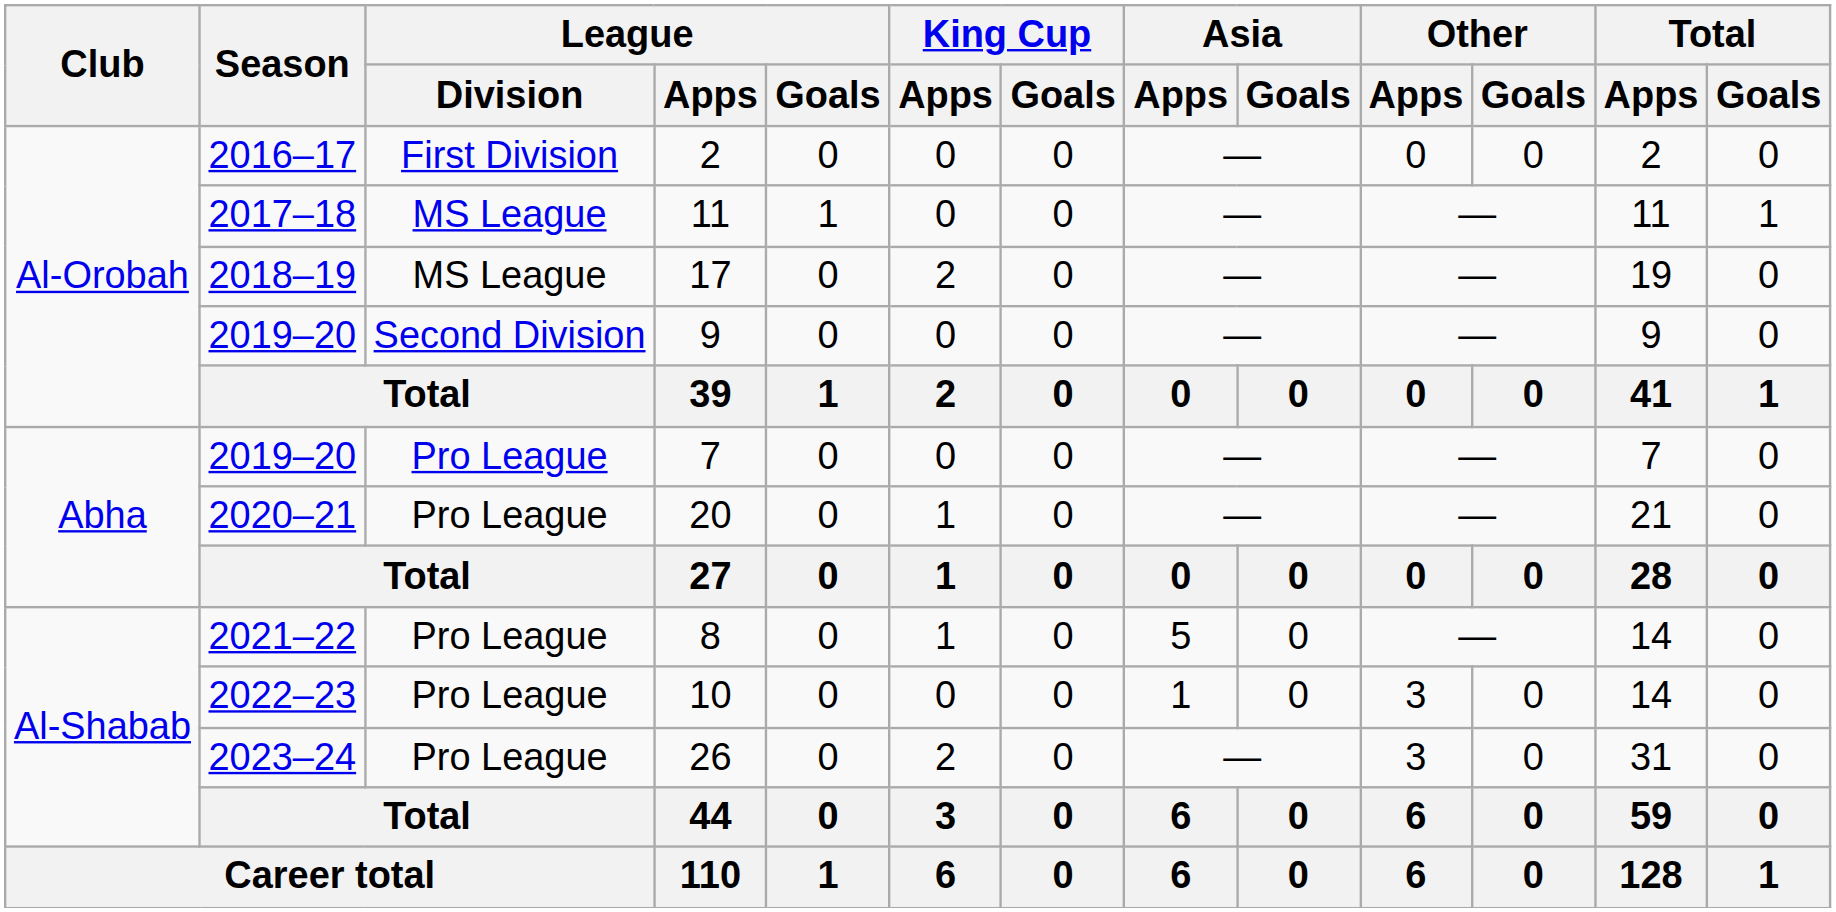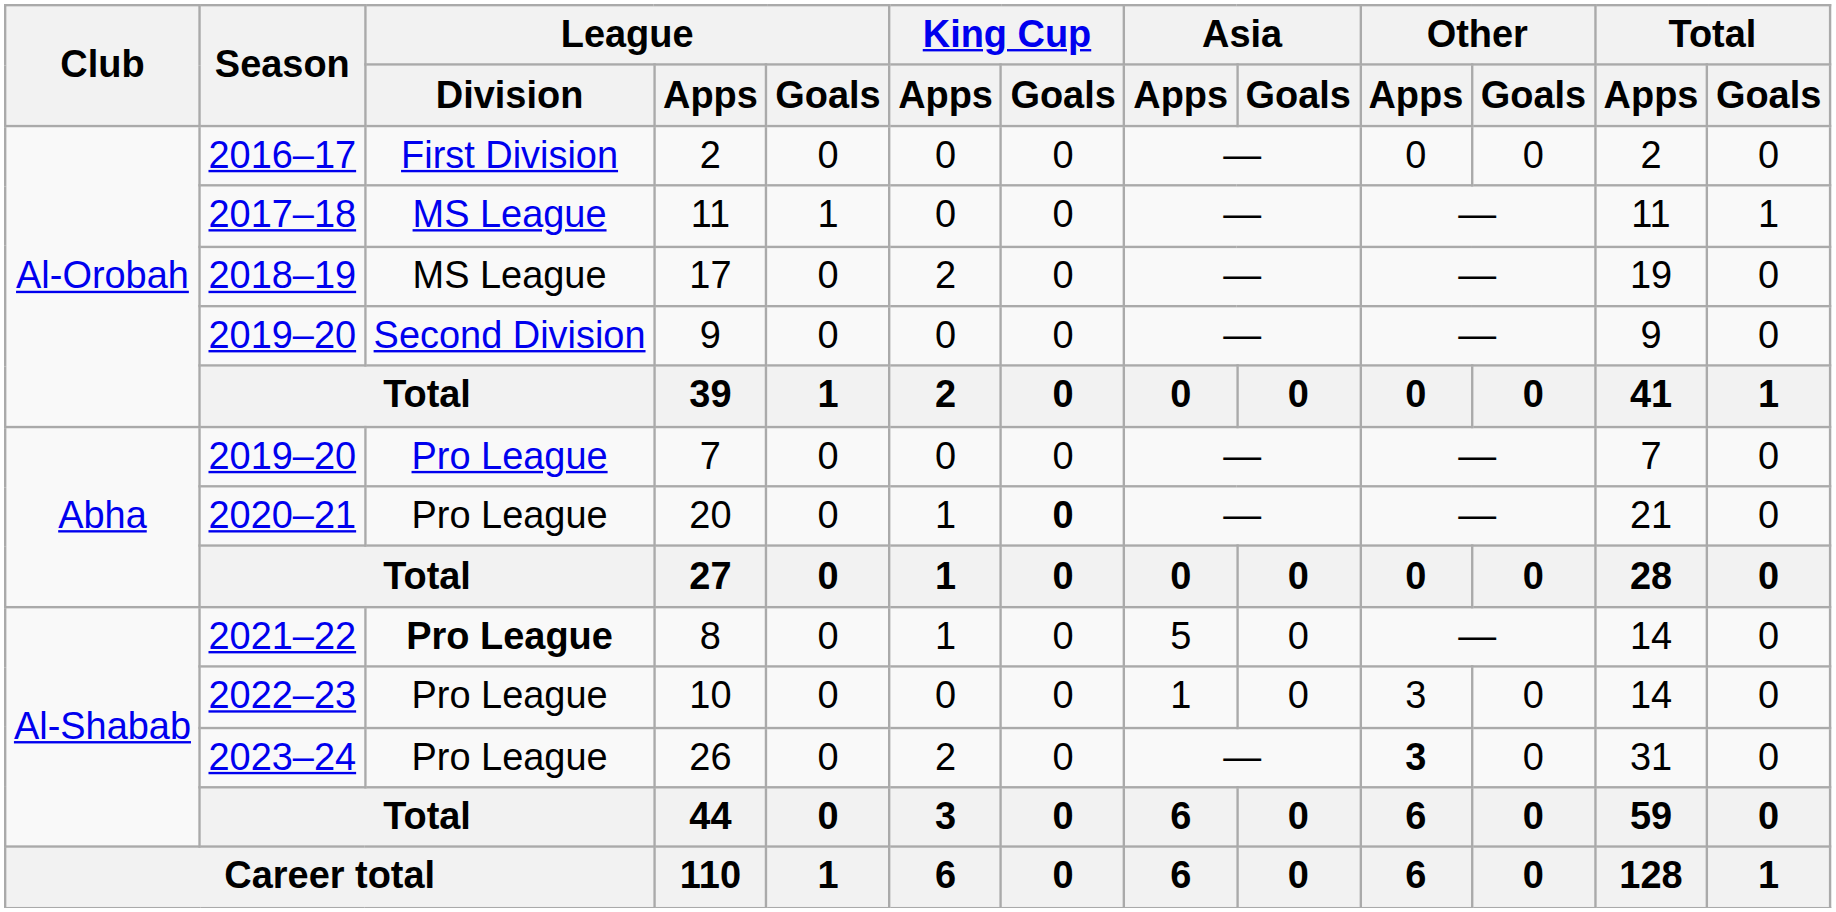(1063, 515) normal -> (1063, 515) bold
(510, 635) normal -> (510, 635) bold
(1416, 756) normal -> (1416, 756) bold
